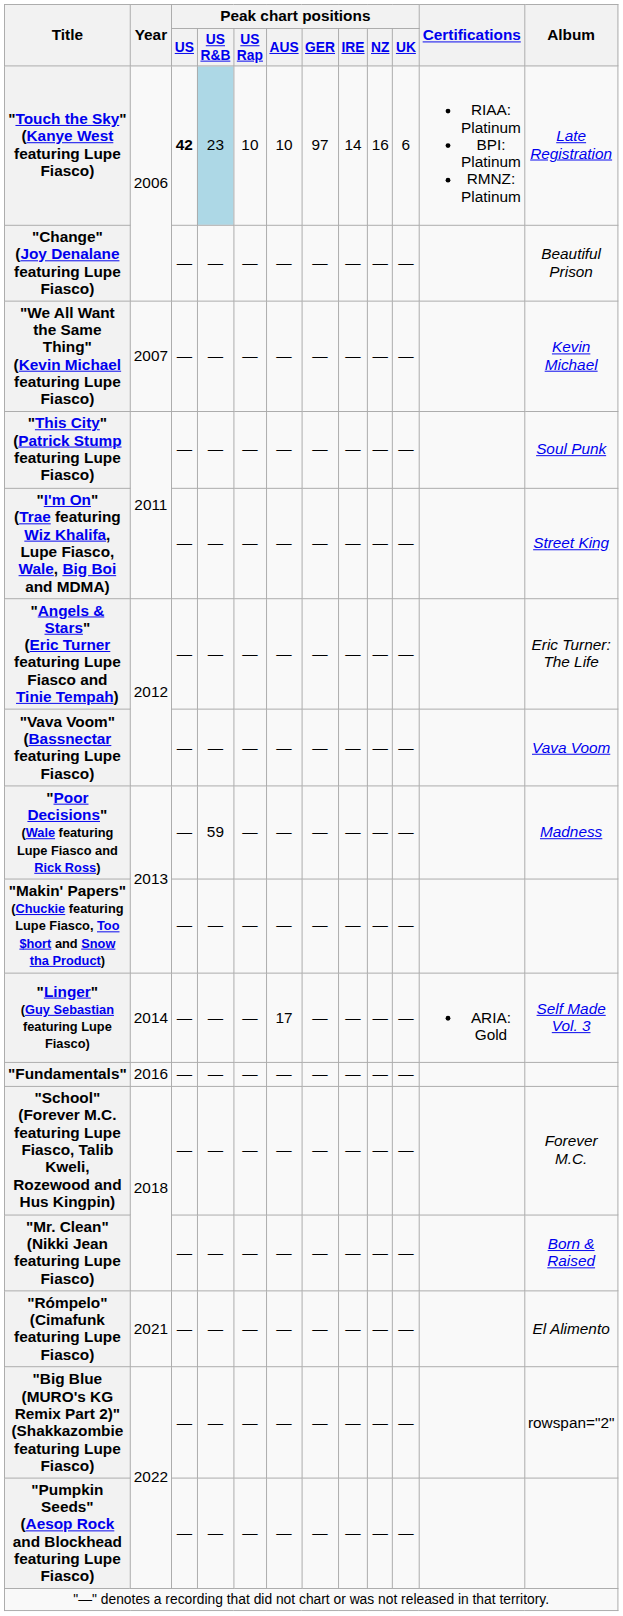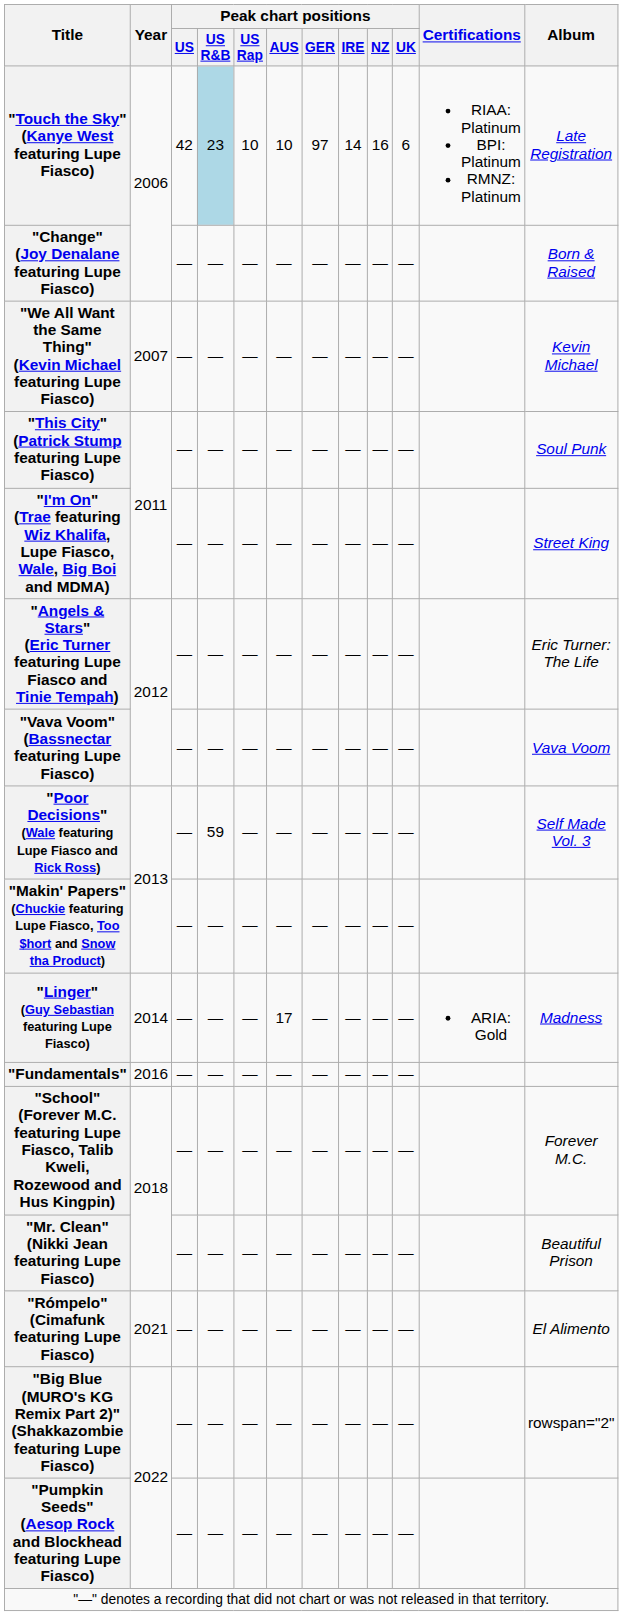(184, 145) bold -> (184, 145) normal
(571, 262) Beautiful Prison -> (571, 262) Born & Raised
(571, 832) Madness -> (571, 832) Self Made Vol. 3
(571, 1017) Self Made Vol. 3 -> (571, 1017) Madness
(571, 1252) Born & Raised -> (571, 1252) Beautiful Prison
